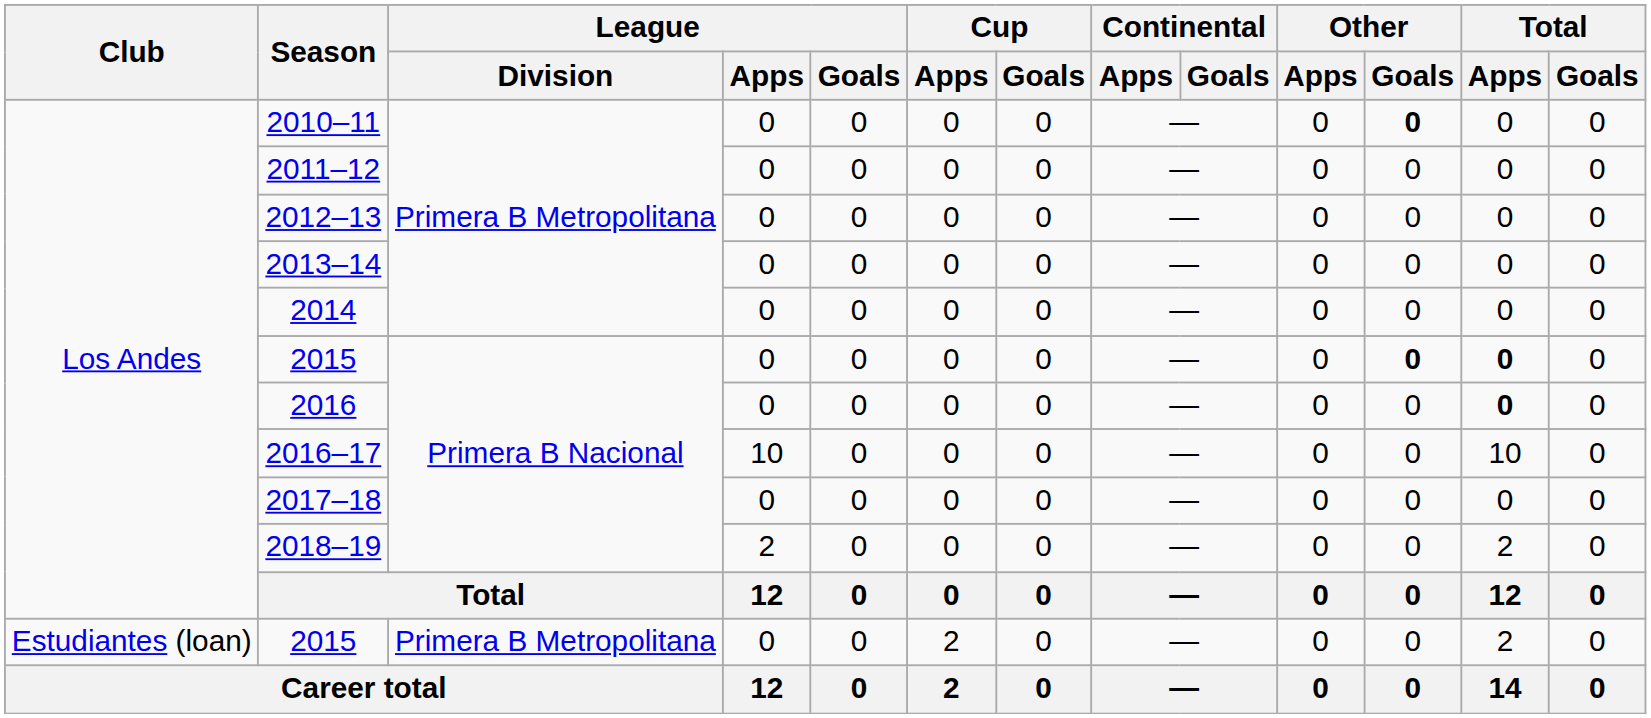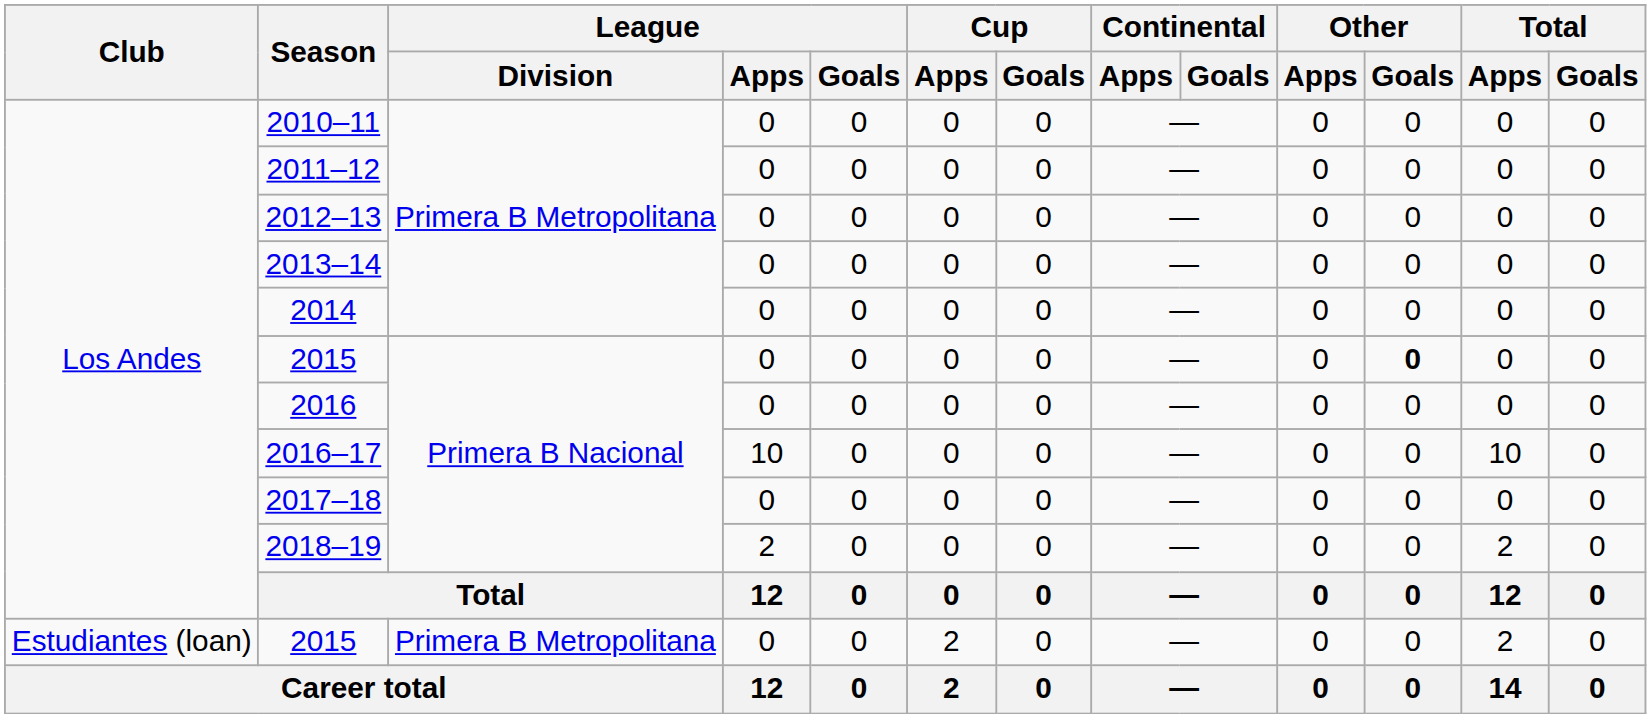(1413, 122) bold -> (1413, 122) normal
(1505, 358) bold -> (1505, 358) normal
(1505, 405) bold -> (1505, 405) normal
